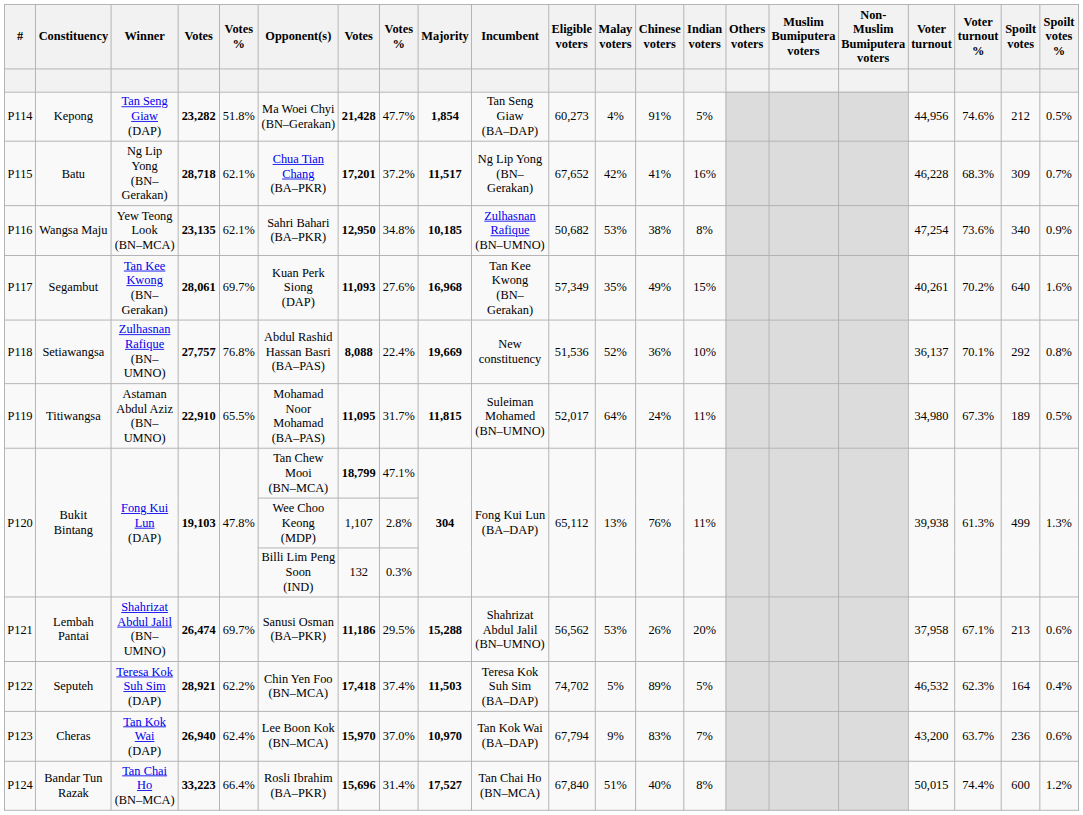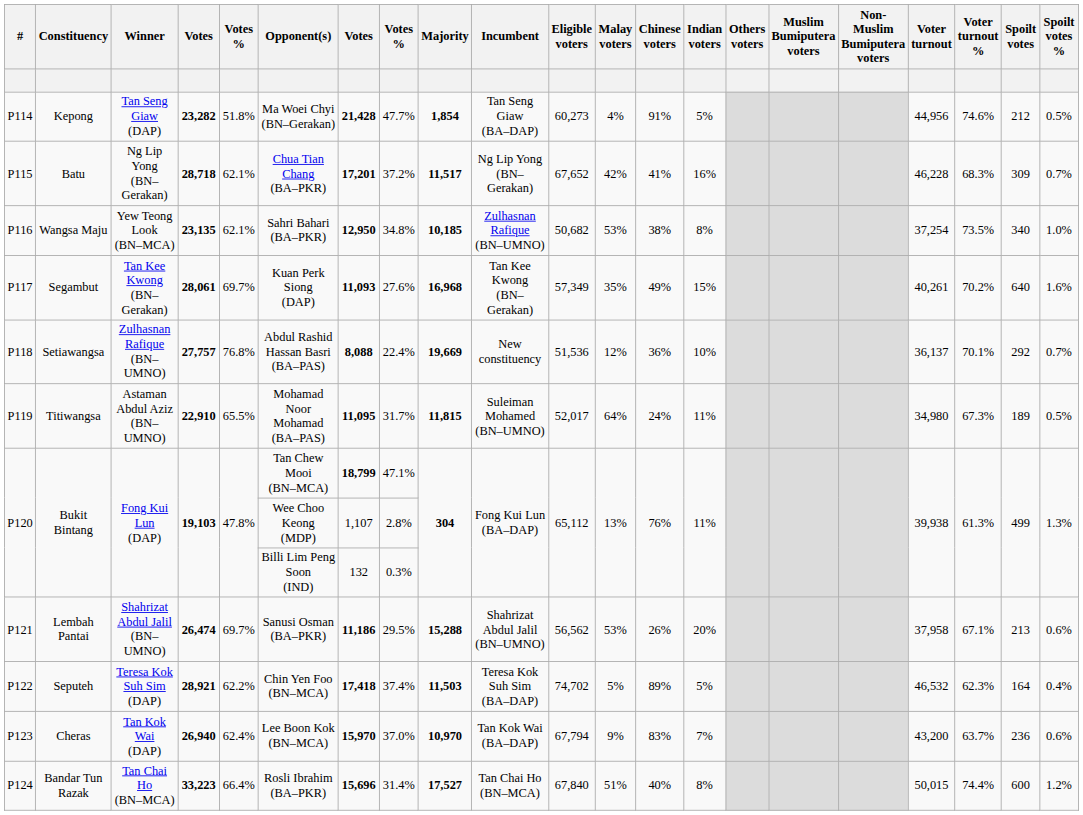(931, 230) 47,254 -> (931, 230) 37,254
(978, 230) 73.6% -> (978, 230) 73.5%
(1059, 230) 0.9% -> (1059, 230) 1.0%
(615, 352) 52% -> (615, 352) 12%
(1059, 352) 0.8% -> (1059, 352) 0.7%
